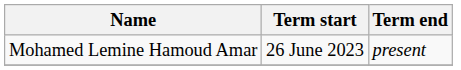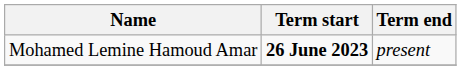(315, 50) normal -> (317, 50) bold
